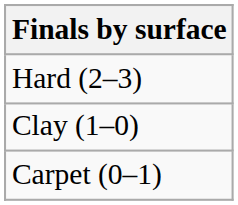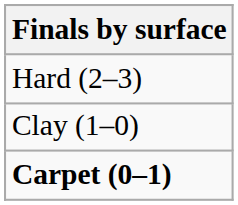(87, 175) normal -> (92, 175) bold
